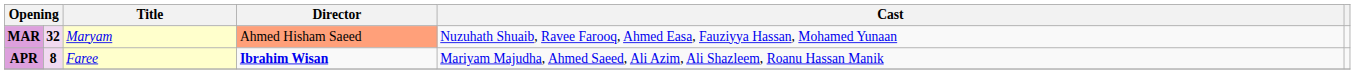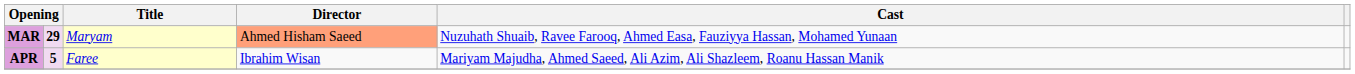(53, 36) 32 -> (53, 36) 29
(53, 58) 8 -> (53, 58) 5
(284, 58) bold -> (280, 58) normal
